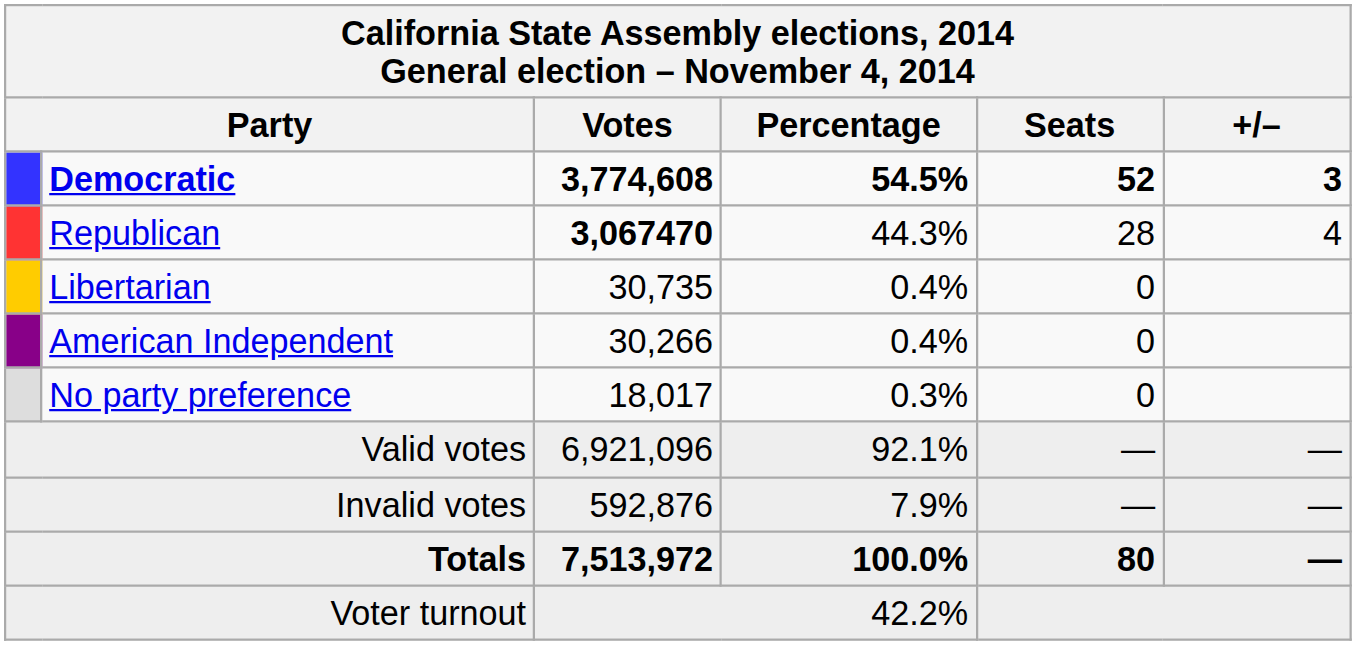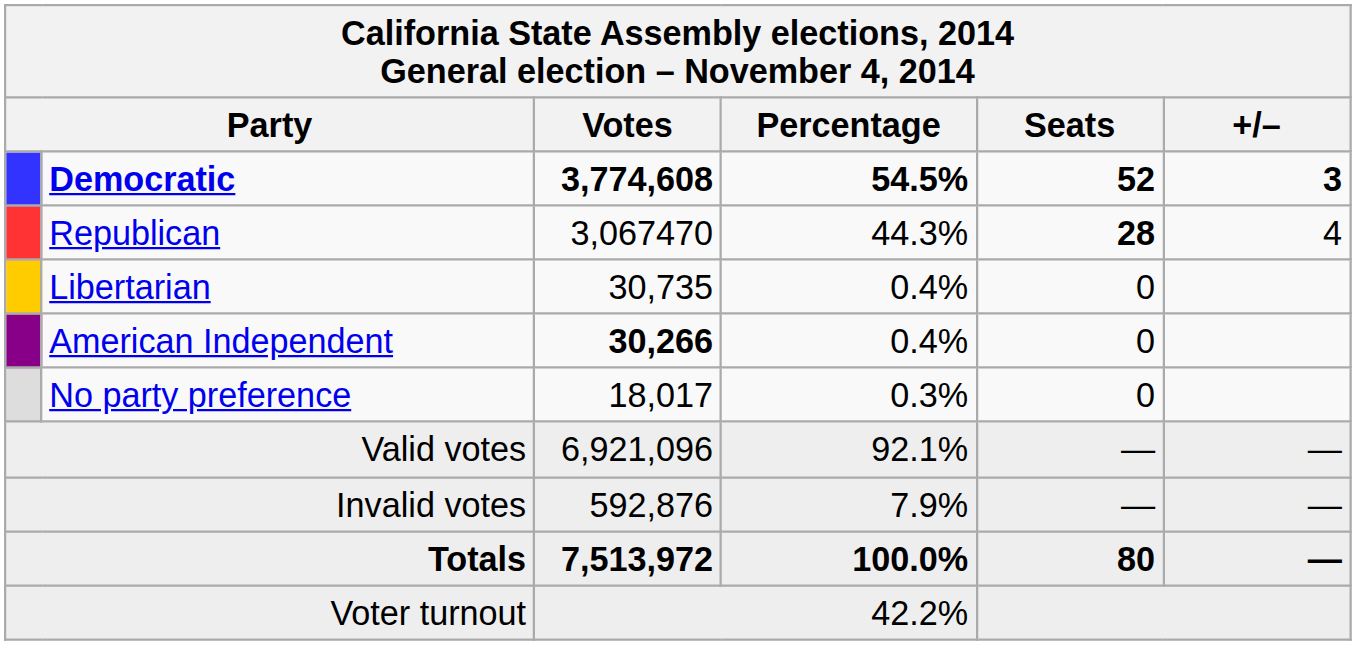(642, 233) bold -> (642, 233) normal
(1136, 233) normal -> (1136, 233) bold
(661, 341) normal -> (661, 341) bold
